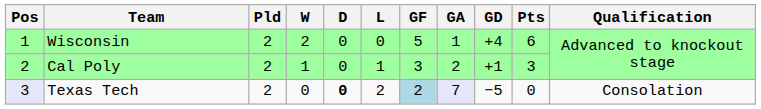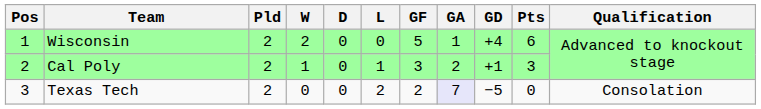(25, 91) lavender background -> (25, 91) no background
(343, 91) bold -> (343, 91) normal
(418, 91) lightblue background -> (418, 91) no background
